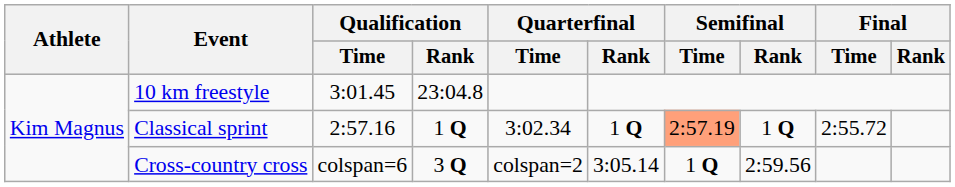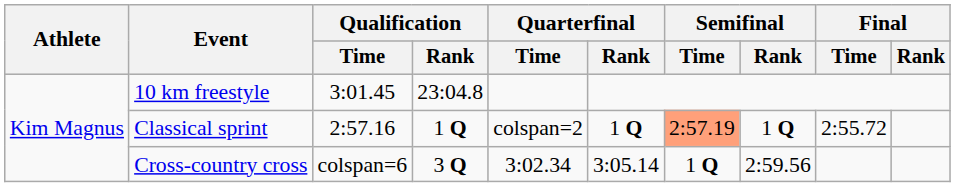(538, 128) 3:02.34 -> (538, 128) colspan=2
(538, 164) colspan=2 -> (538, 164) 3:02.34
